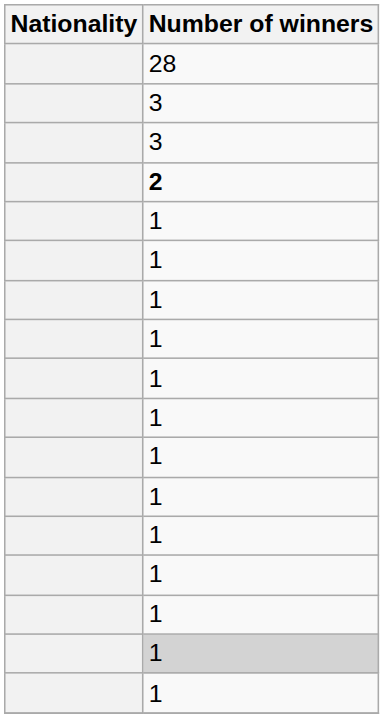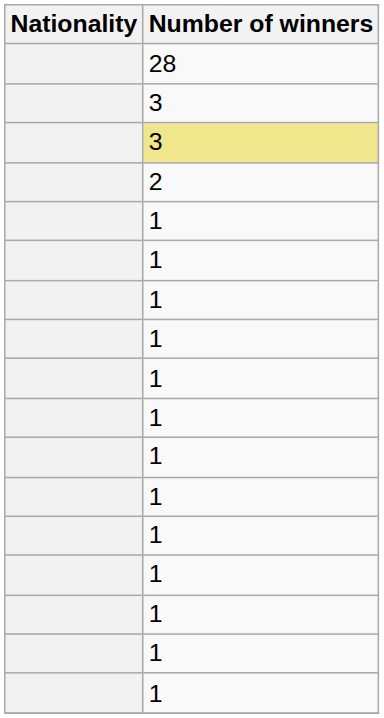(156, 142) no background -> (156, 142) khaki background
(156, 181) bold -> (156, 181) normal
(156, 653) lightgrey background -> (156, 653) no background
